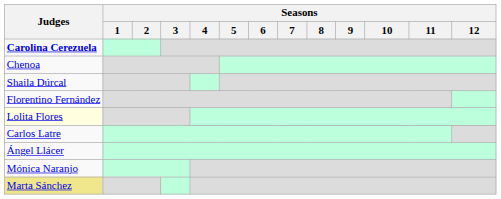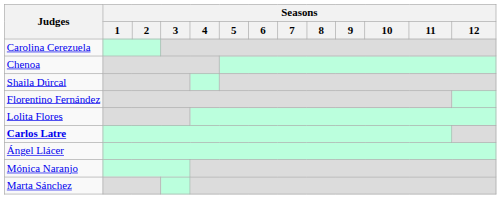(52, 47) bold -> (49, 47) normal
(35, 116) lightyellow background -> (35, 116) no background
(34, 133) normal -> (37, 133) bold
(39, 185) khaki background -> (39, 185) no background
